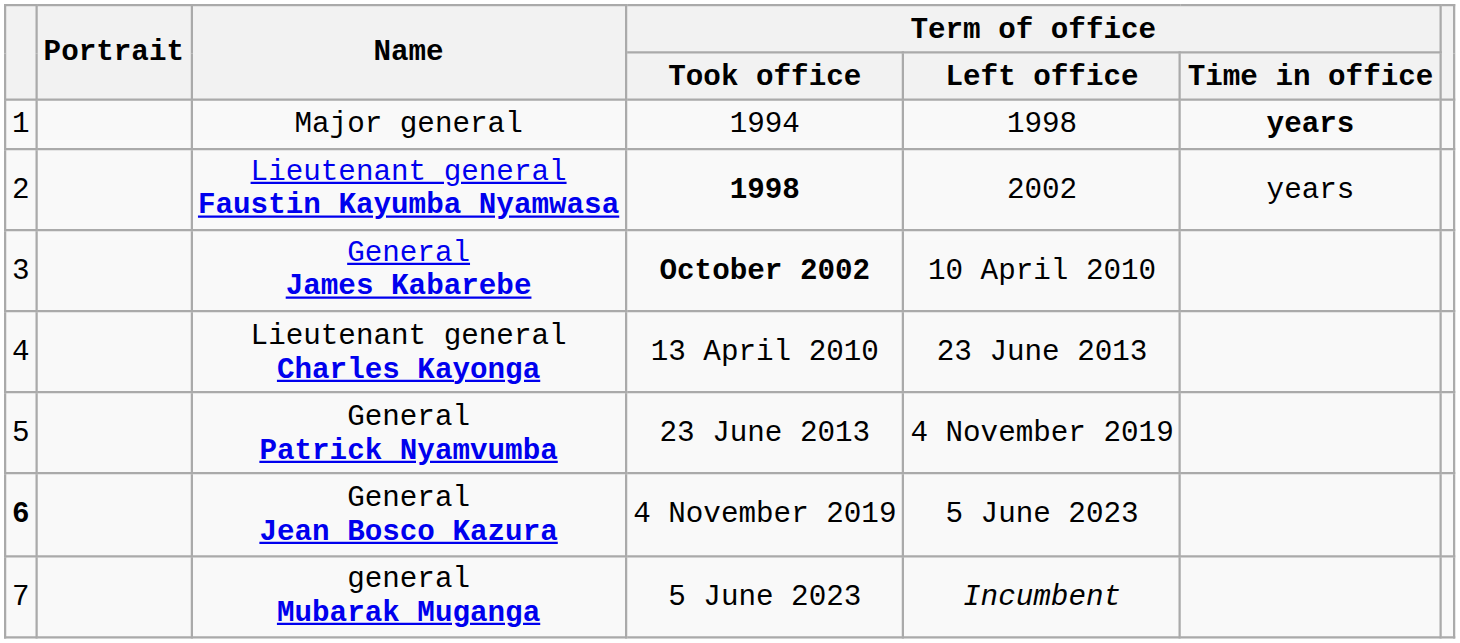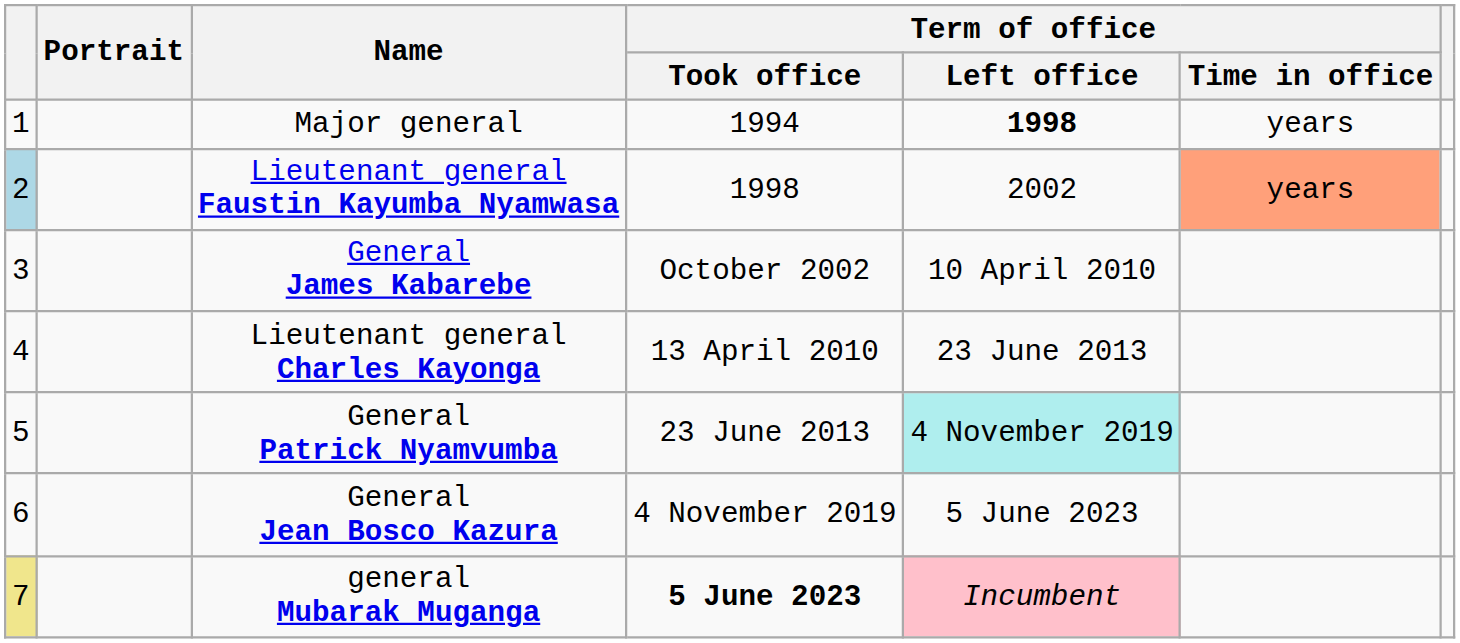(1042, 124) normal -> (1042, 124) bold
(1310, 124) bold -> (1310, 124) normal
(21, 189) no background -> (21, 189) lightblue background
(765, 189) bold -> (765, 189) normal
(1310, 189) no background -> (1310, 189) lightsalmon background
(765, 270) bold -> (765, 270) normal
(1042, 433) no background -> (1042, 433) paleturquoise background
(21, 515) bold -> (21, 515) normal
(21, 596) no background -> (21, 596) khaki background
(765, 596) normal -> (765, 596) bold
(1042, 596) no background -> (1042, 596) pink background
